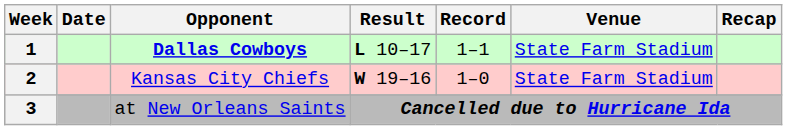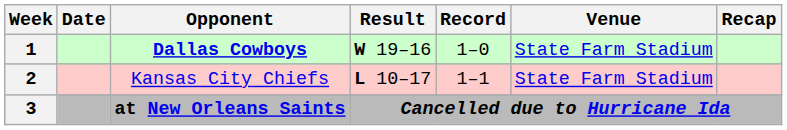(393, 50) L 10–17 -> (393, 50) W 19–16
(473, 50) 1–1 -> (473, 50) 1–0
(393, 79) W 19–16 -> (393, 79) L 10–17
(473, 79) 1–0 -> (473, 79) 1–1
(230, 109) normal -> (230, 109) bold
